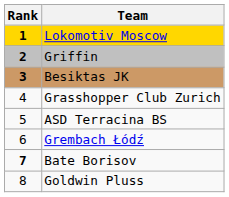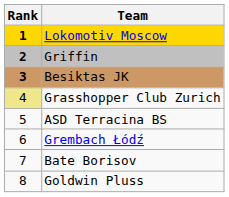(23, 98) no background -> (23, 98) khaki background
(23, 160) bold -> (23, 160) normal
